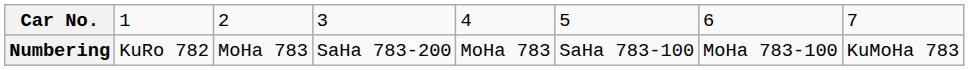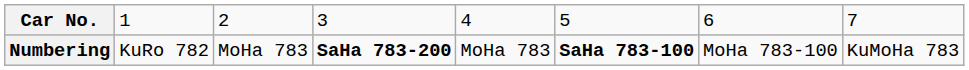(384, 50) normal -> (384, 50) bold
(627, 50) normal -> (627, 50) bold
